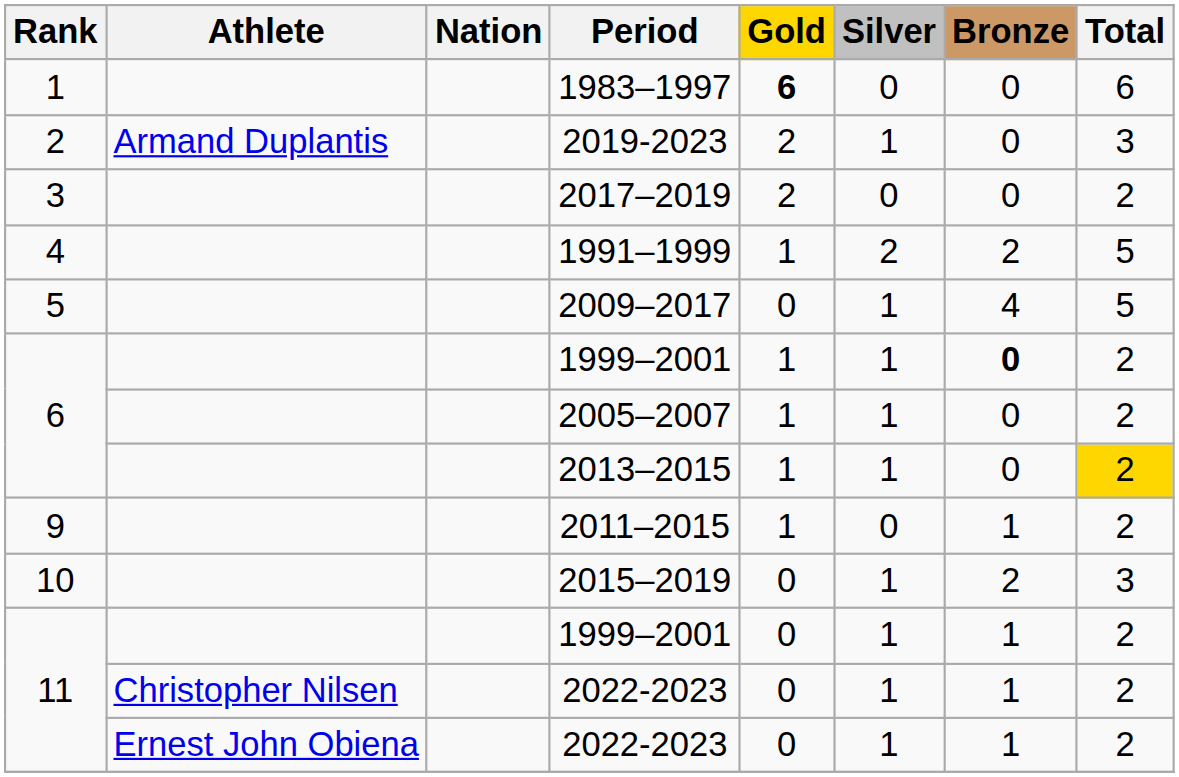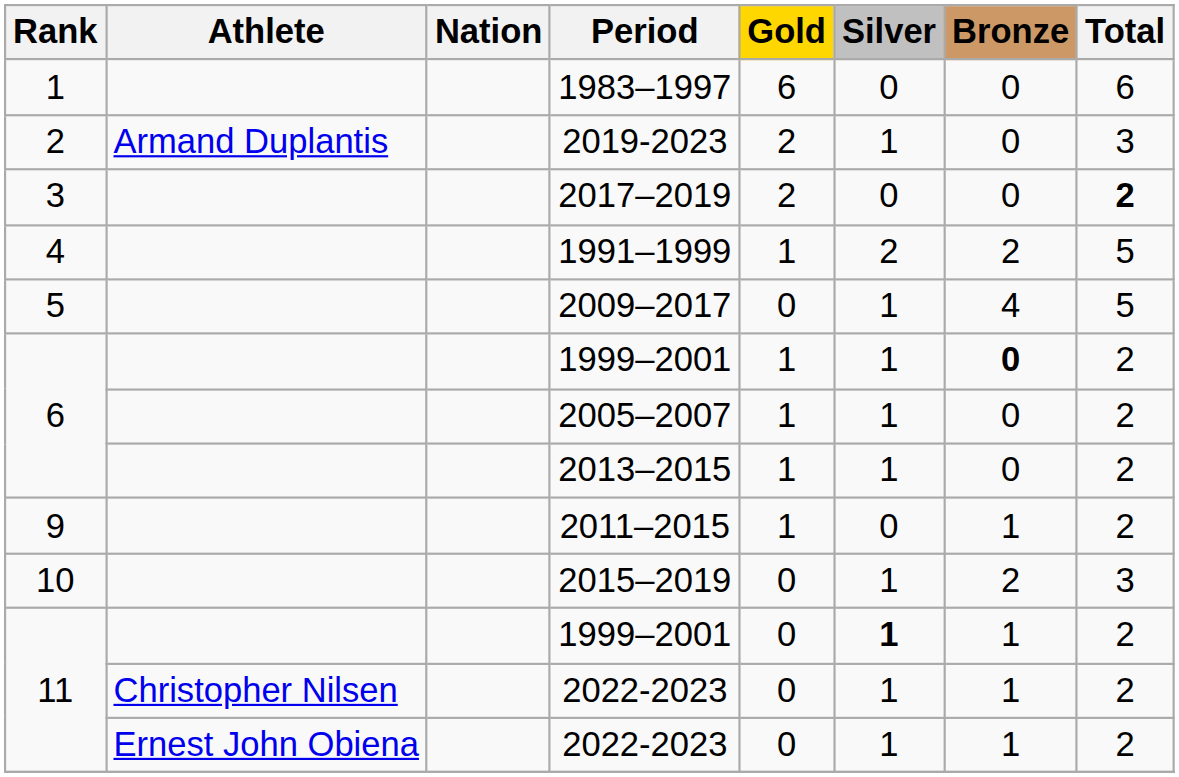(787, 86) bold -> (787, 86) normal
(1125, 196) normal -> (1125, 196) bold
(1125, 470) gold background -> (1125, 470) no background
(889, 634) normal -> (889, 634) bold
